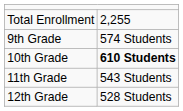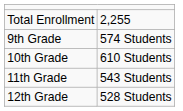(138, 58) bold -> (136, 58) normal
